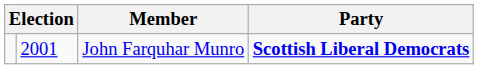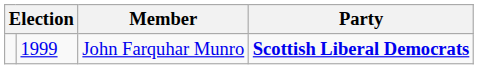(39, 48) 2001 -> (39, 48) 1999
